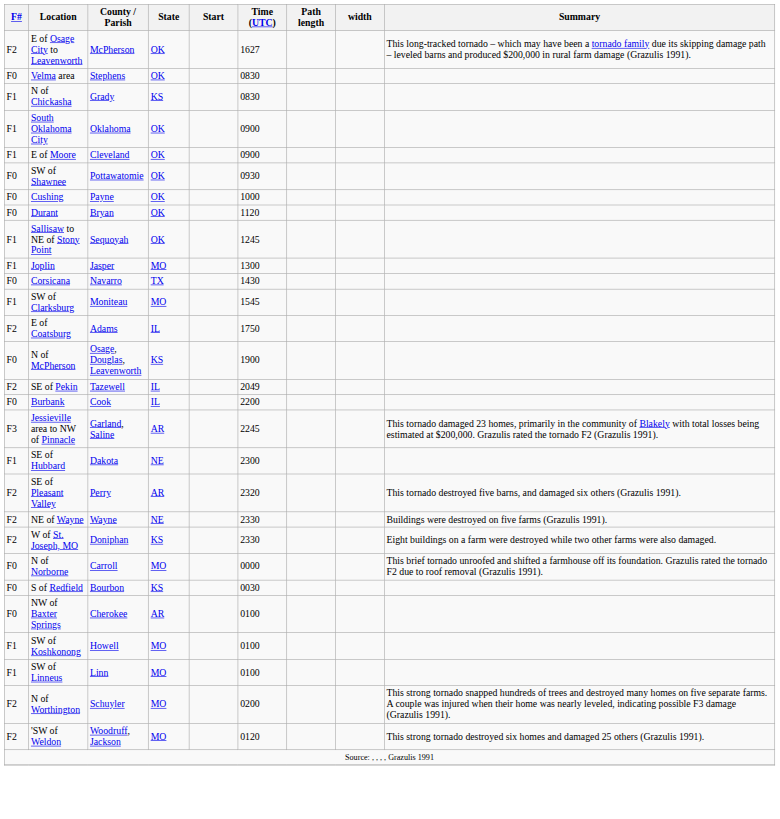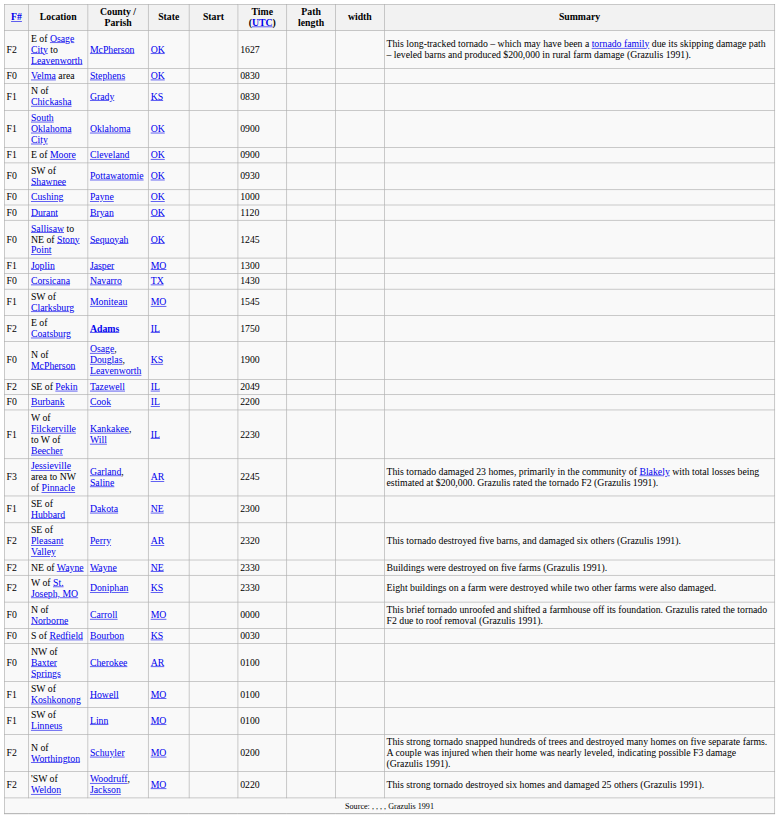(12, 239) F1 -> (12, 239) F0
(104, 328) normal -> (105, 328) bold
+ row: (53, 434)
(250, 736) 0120 -> (250, 785) 0220
